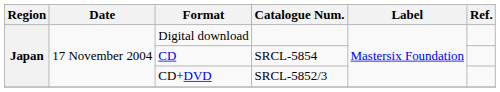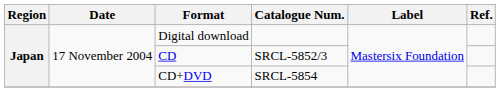(286, 55) SRCL-5854 -> (291, 55) SRCL-5852/3
(291, 76) SRCL-5852/3 -> (286, 76) SRCL-5854
